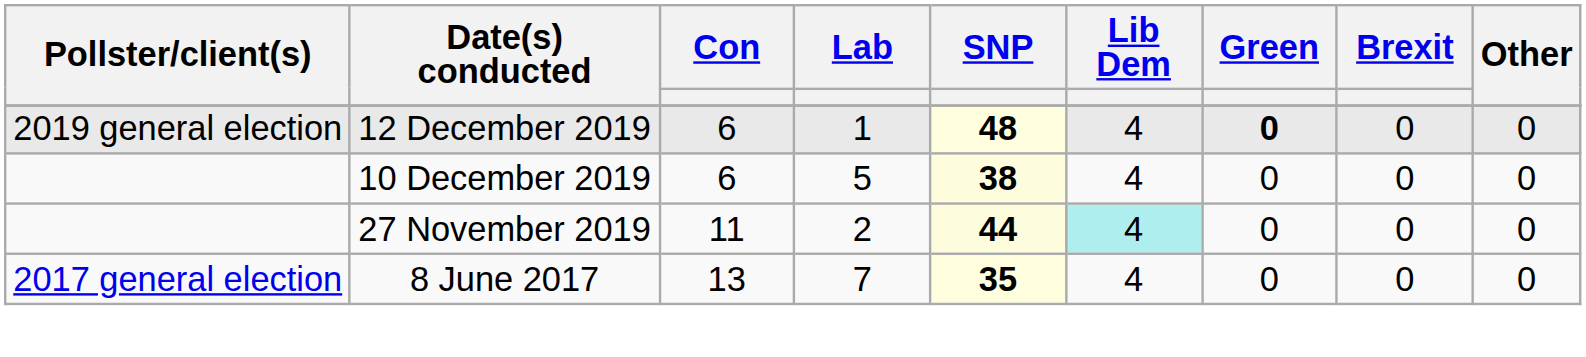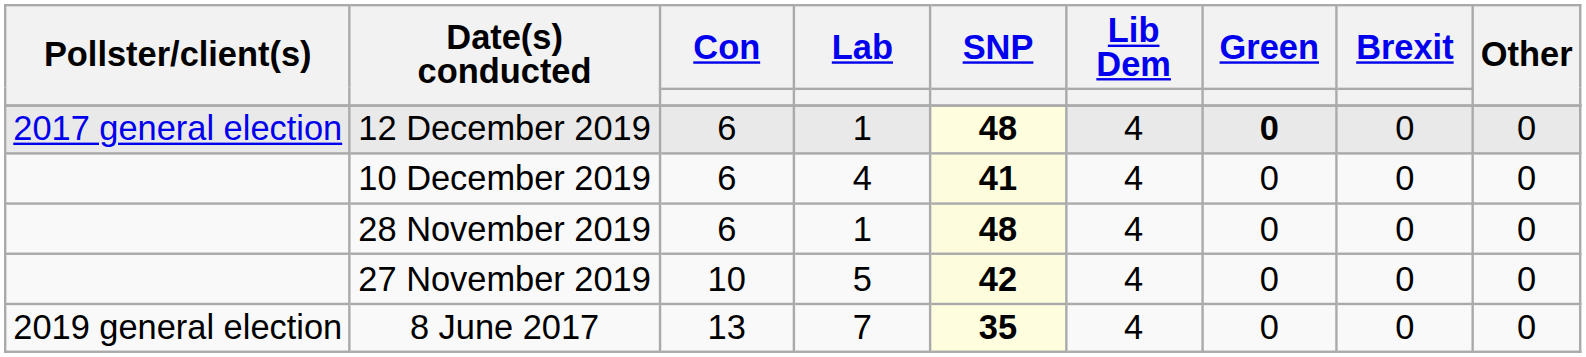(178, 130) 2019 general election -> (178, 130) 2017 general election
(862, 179) 5 -> (862, 179) 4
(998, 179) 38 -> (998, 179) 41
+ row: (505, 229)
(727, 229) 11 -> (727, 278) 10
(862, 229) 2 -> (862, 278) 5
(998, 229) 44 -> (998, 278) 42
(1134, 229) paleturquoise background -> (1134, 278) no background
(178, 278) 2017 general election -> (178, 328) 2019 general election
